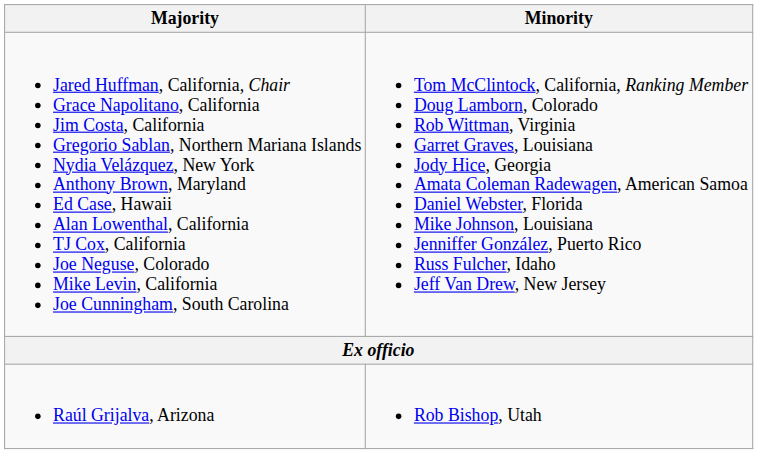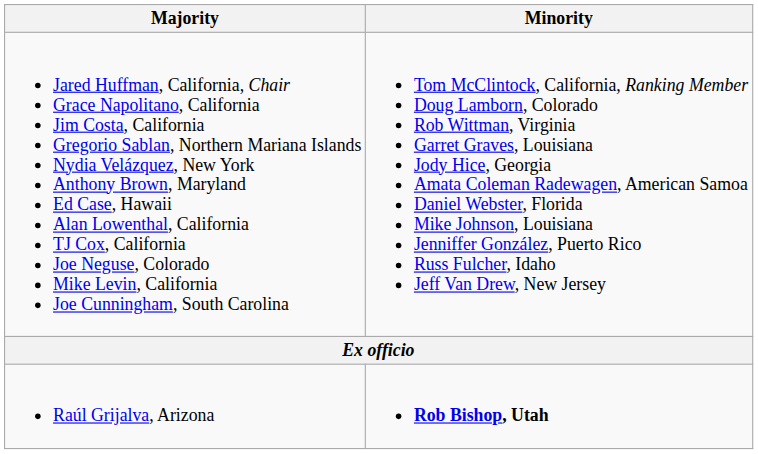(559, 416) normal -> (559, 416) bold
